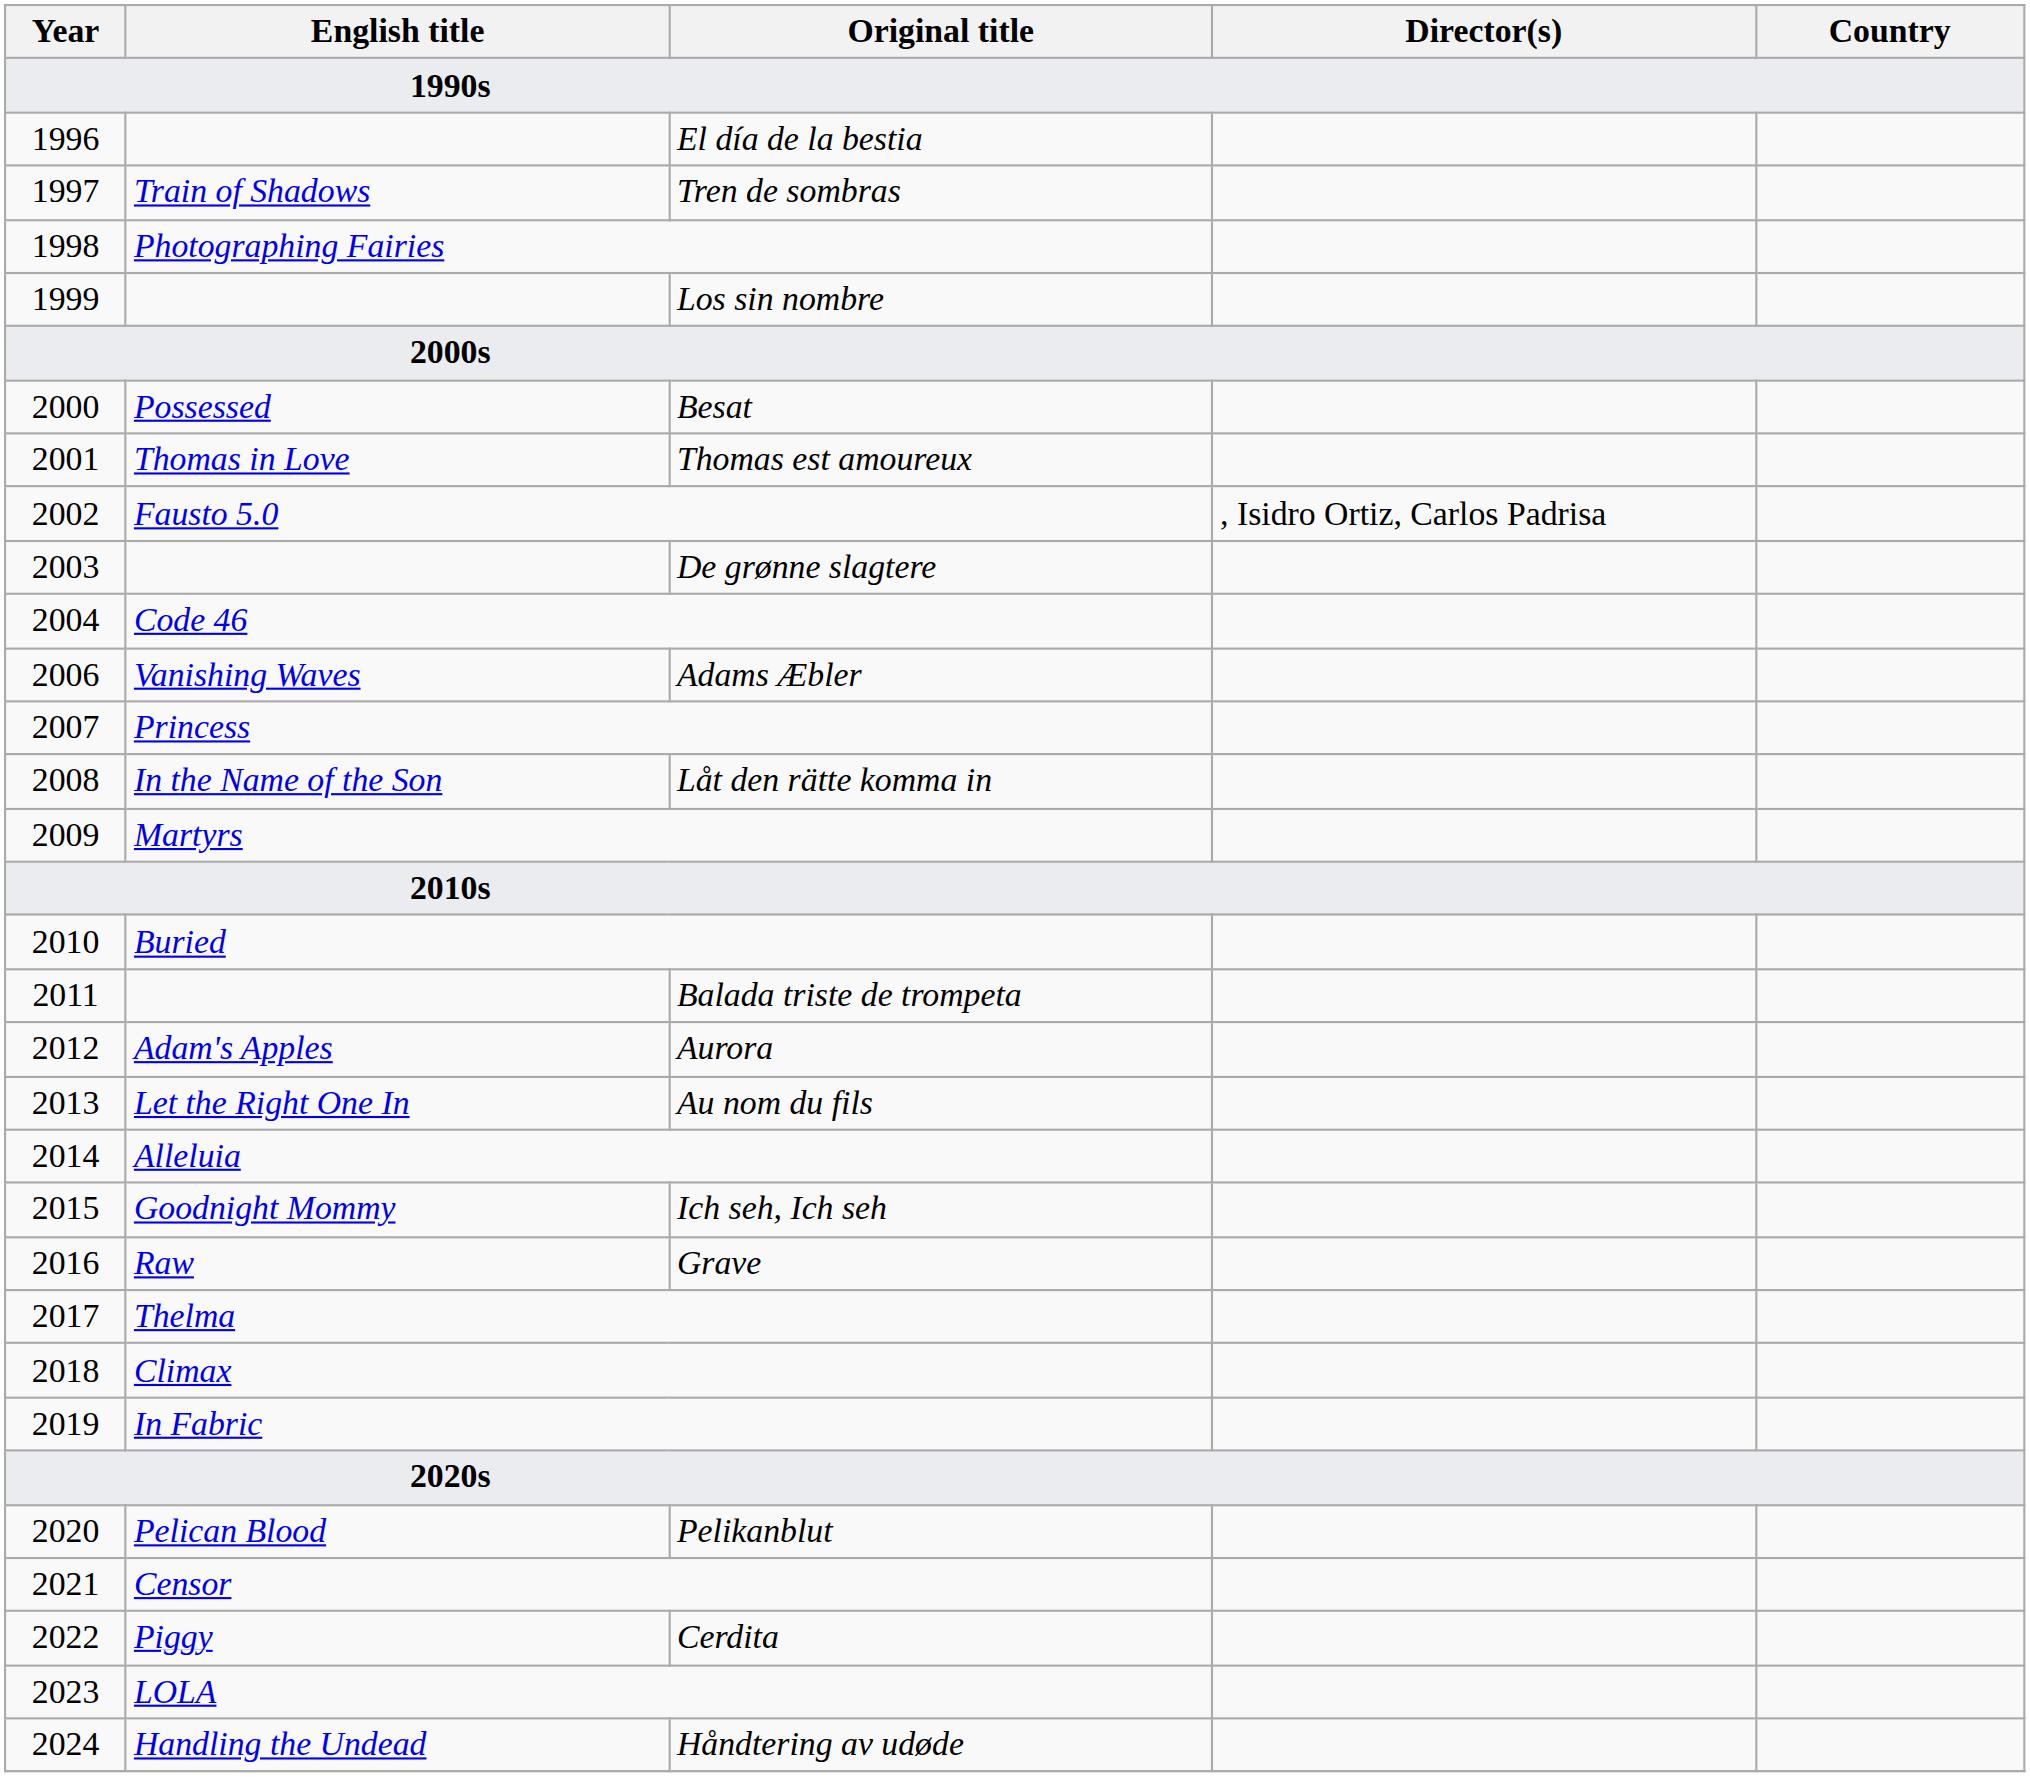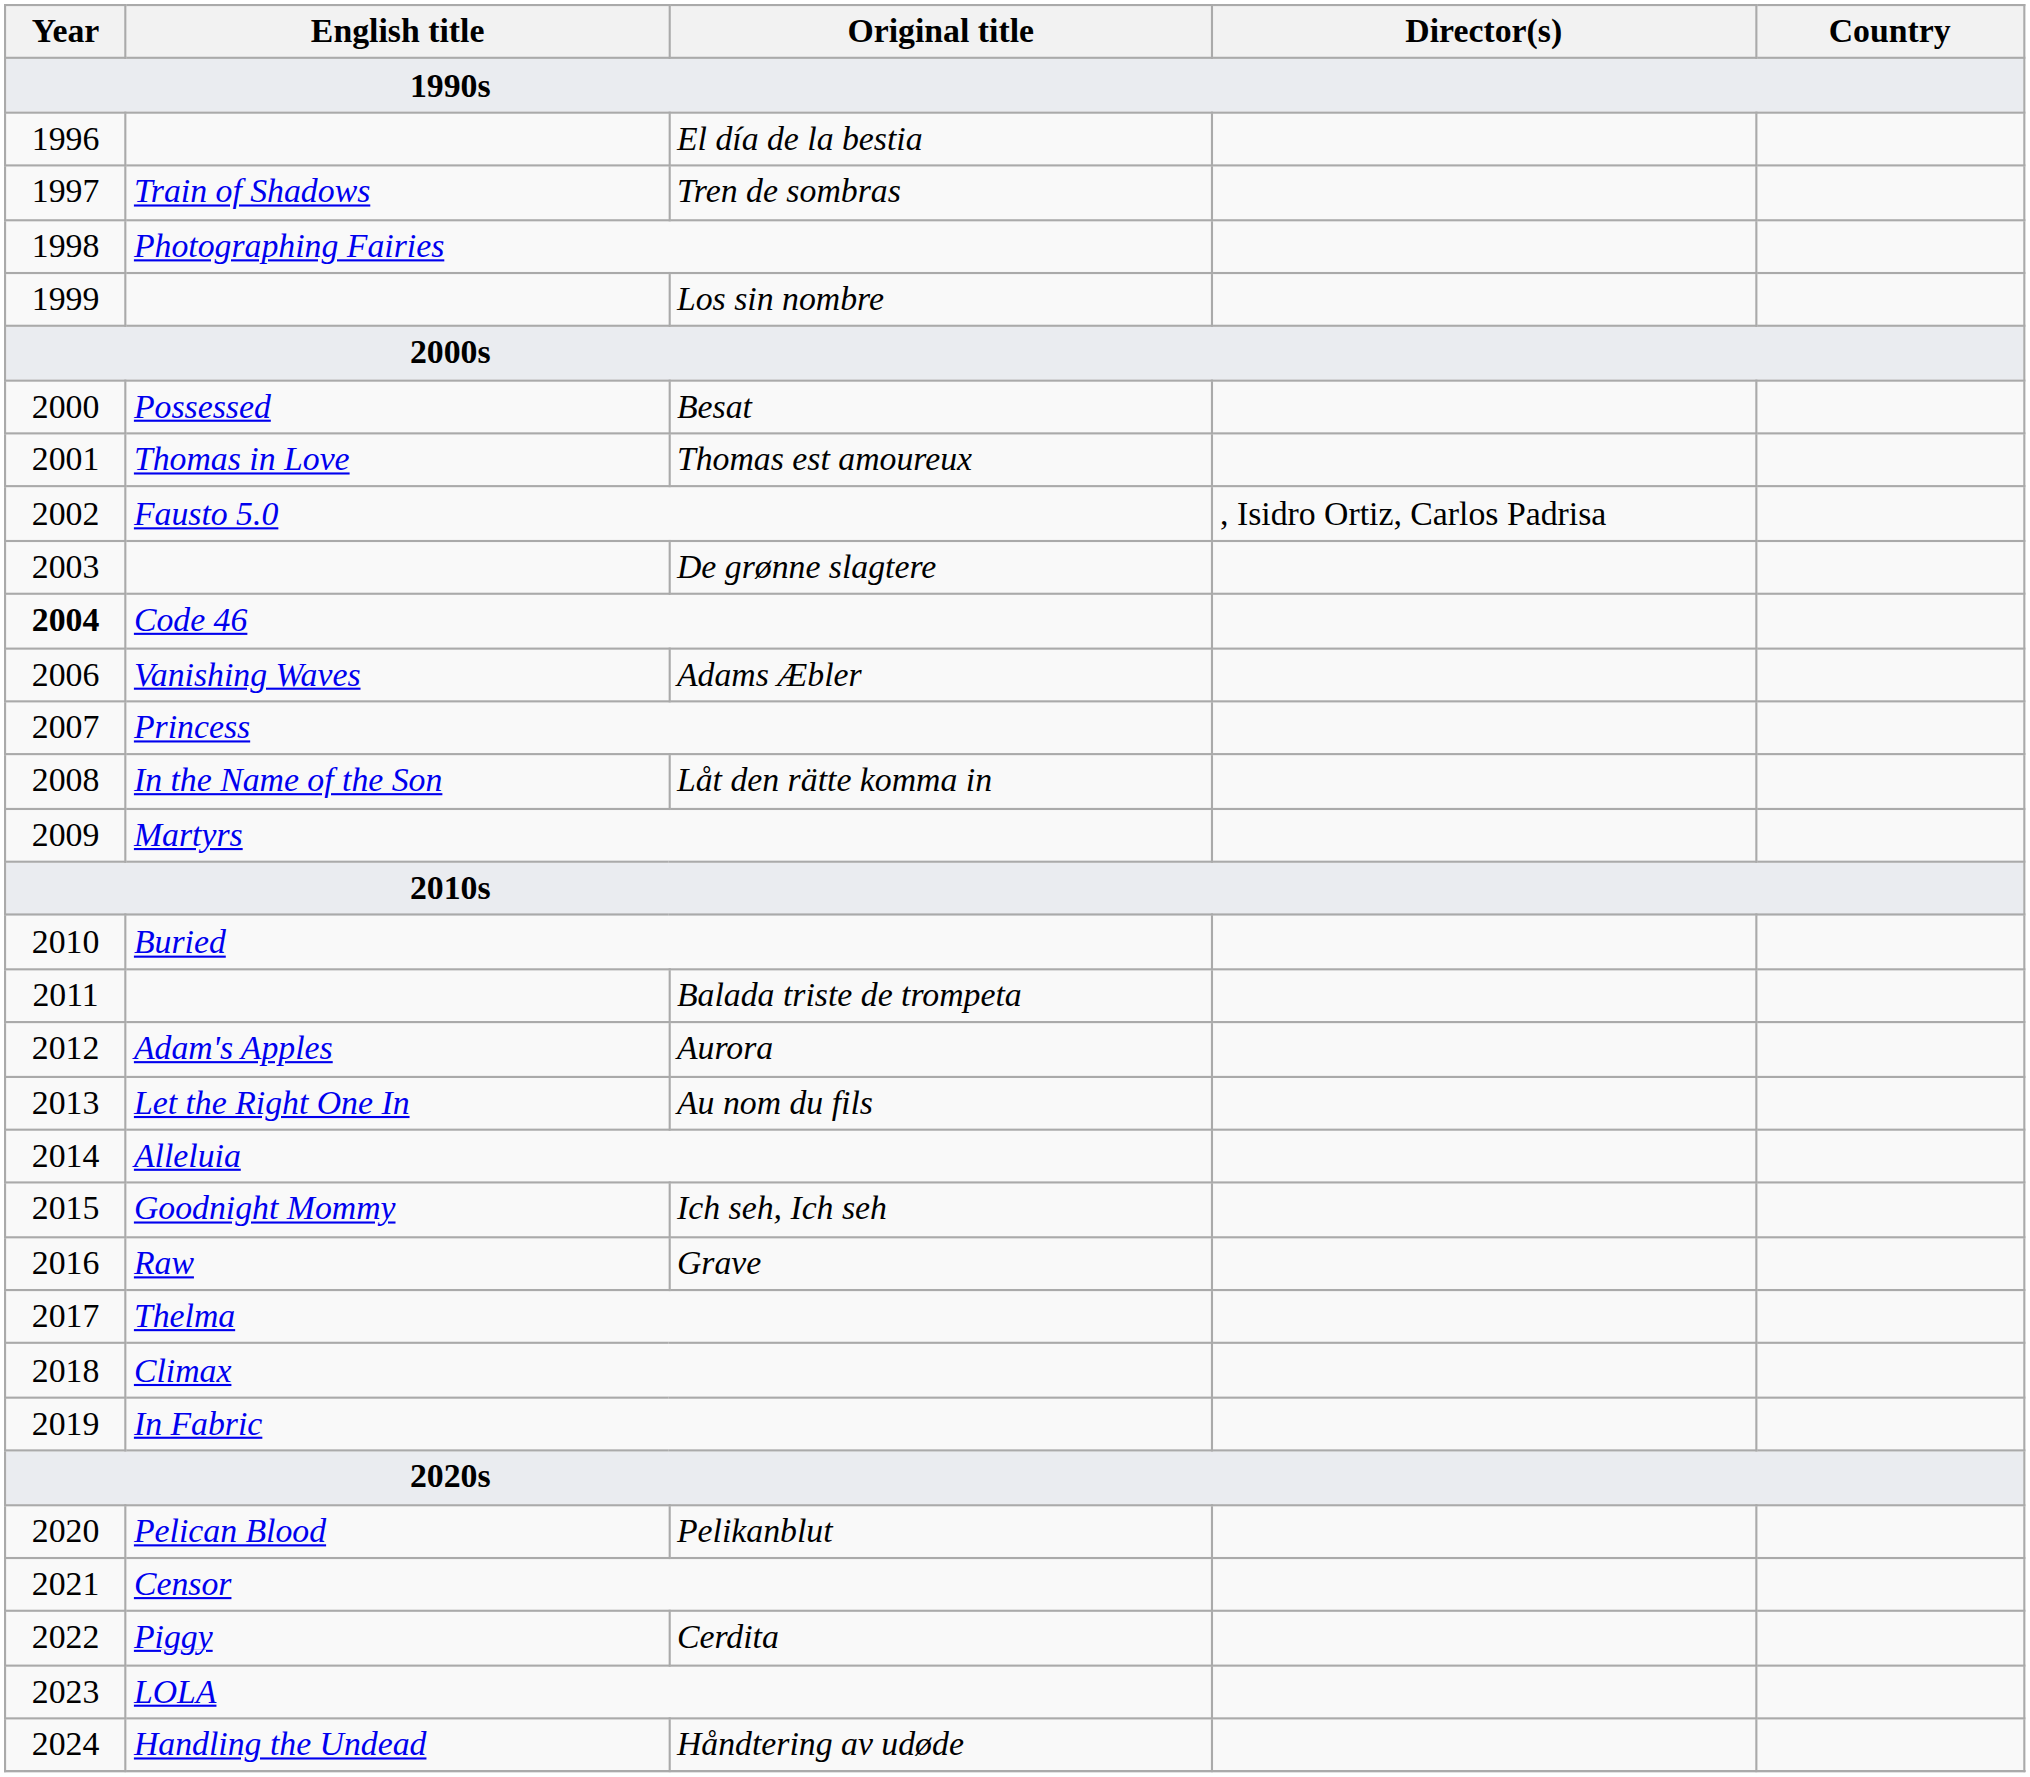(66, 620) normal -> (66, 620) bold
